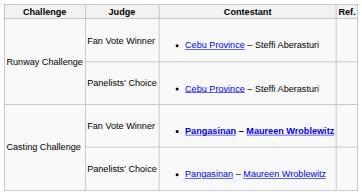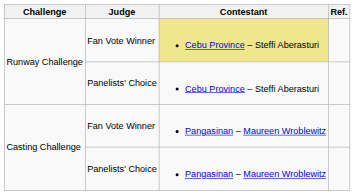(248, 45) no background -> (244, 45) khaki background
(248, 131) bold -> (244, 131) normal
